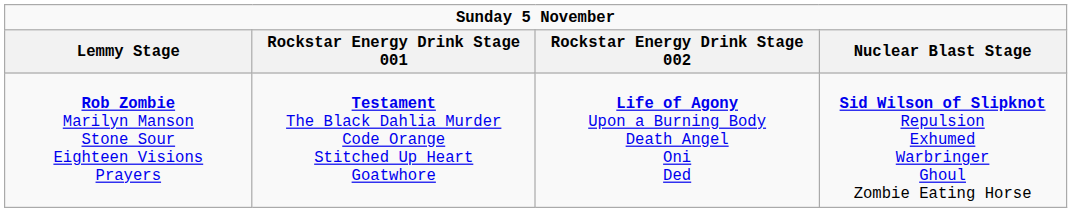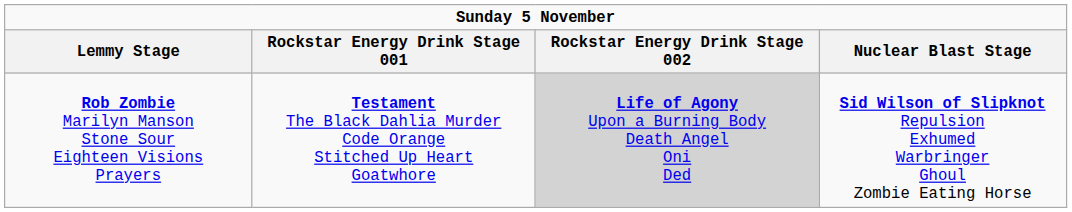(677, 140) no background -> (677, 140) lightgrey background
